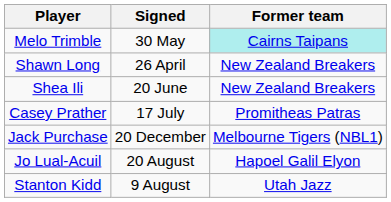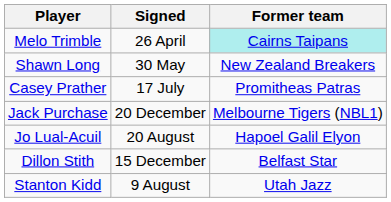(160, 40) 30 May -> (160, 40) 26 April
(160, 64) 26 April -> (160, 64) 30 May
- row: (58, 88)
+ row: (58, 161)
